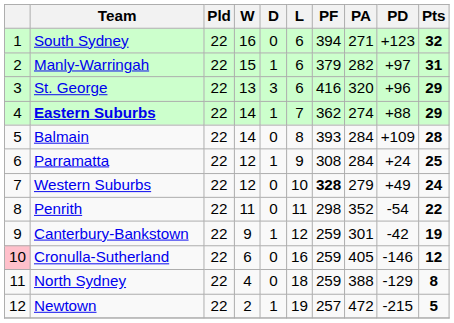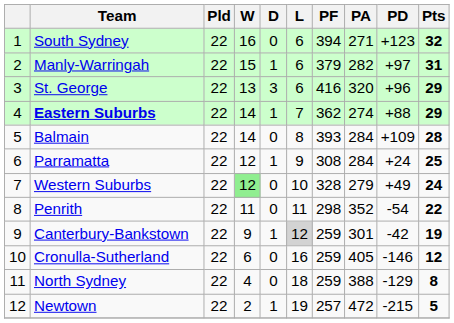(247, 185) no background -> (247, 185) lightgreen background
(329, 185) bold -> (329, 185) normal
(299, 233) no background -> (299, 233) lightgrey background
(17, 257) pink background -> (17, 257) no background
